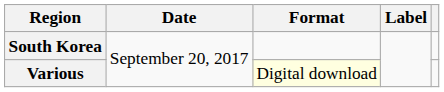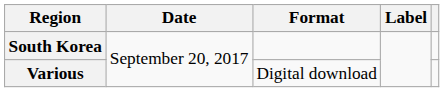(317, 73) lightyellow background -> (317, 73) no background
